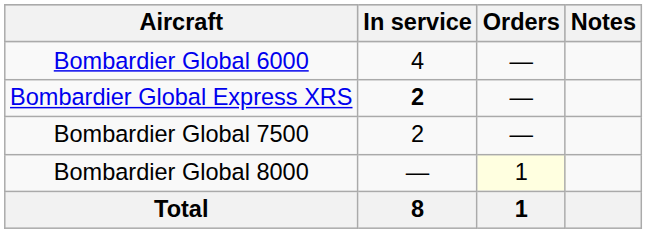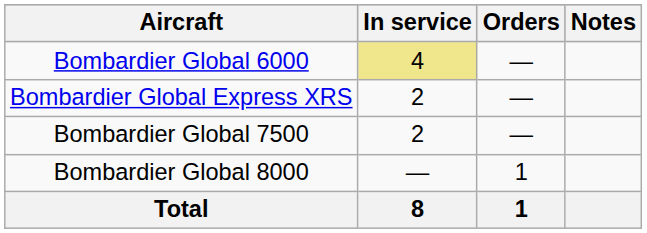(418, 60) no background -> (418, 60) khaki background
(418, 97) bold -> (418, 97) normal
(521, 172) lightyellow background -> (521, 172) no background
